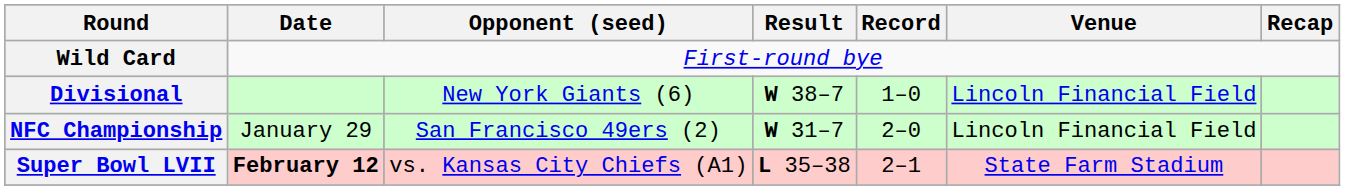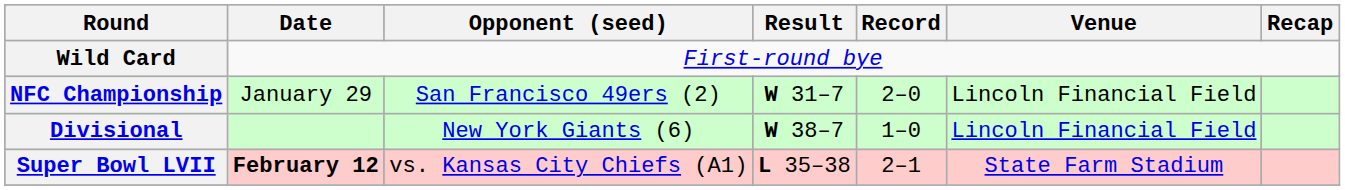rows swapped: (116, 95) <-> (116, 131)
